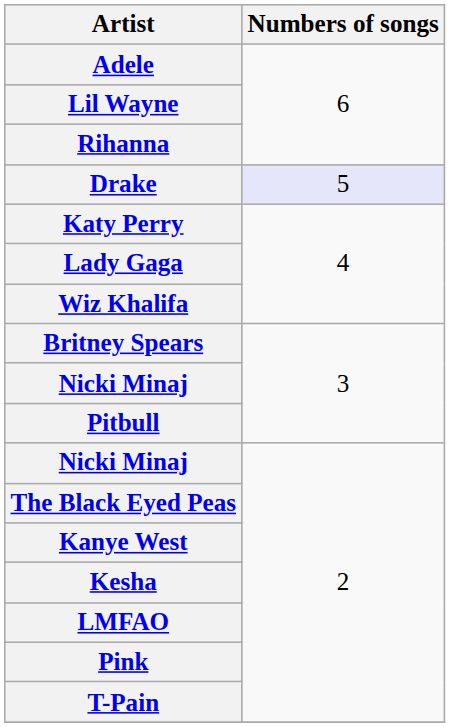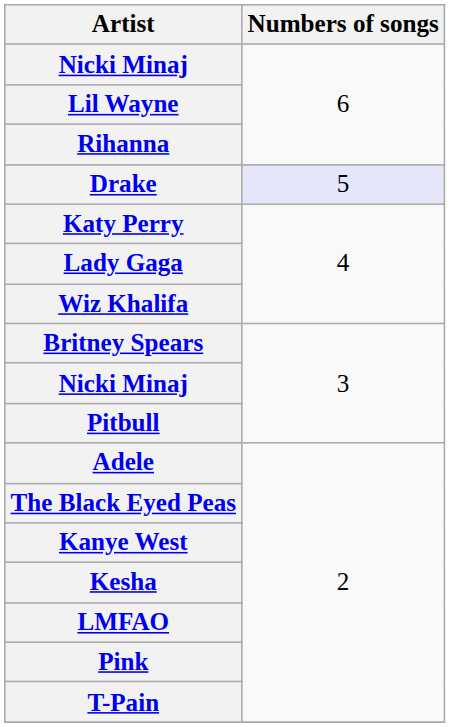(123, 64) Adele -> (123, 64) Nicki Minaj
(123, 462) Nicki Minaj -> (123, 462) Adele
